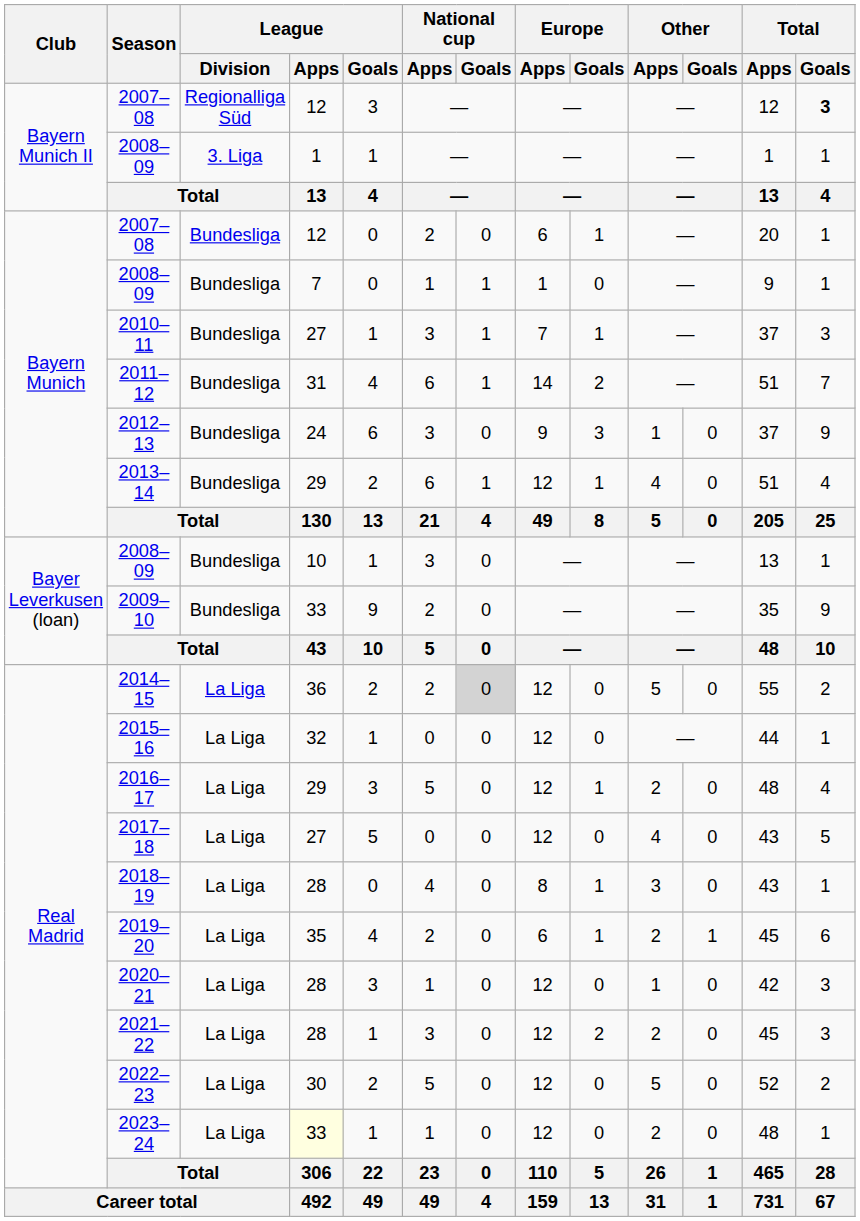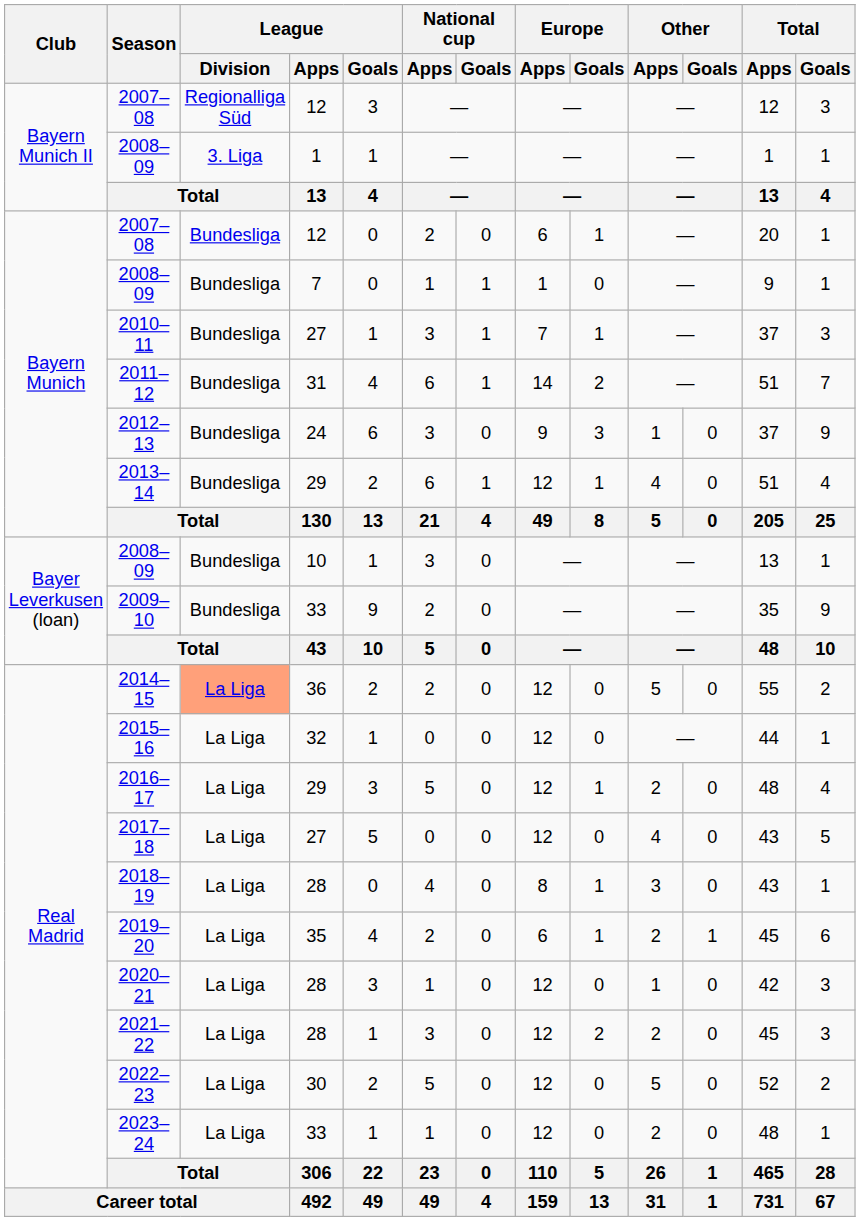(825, 107) bold -> (825, 107) normal
(235, 688) no background -> (235, 688) lightsalmon background
(486, 688) lightgrey background -> (486, 688) no background
(316, 1133) lightyellow background -> (316, 1133) no background
